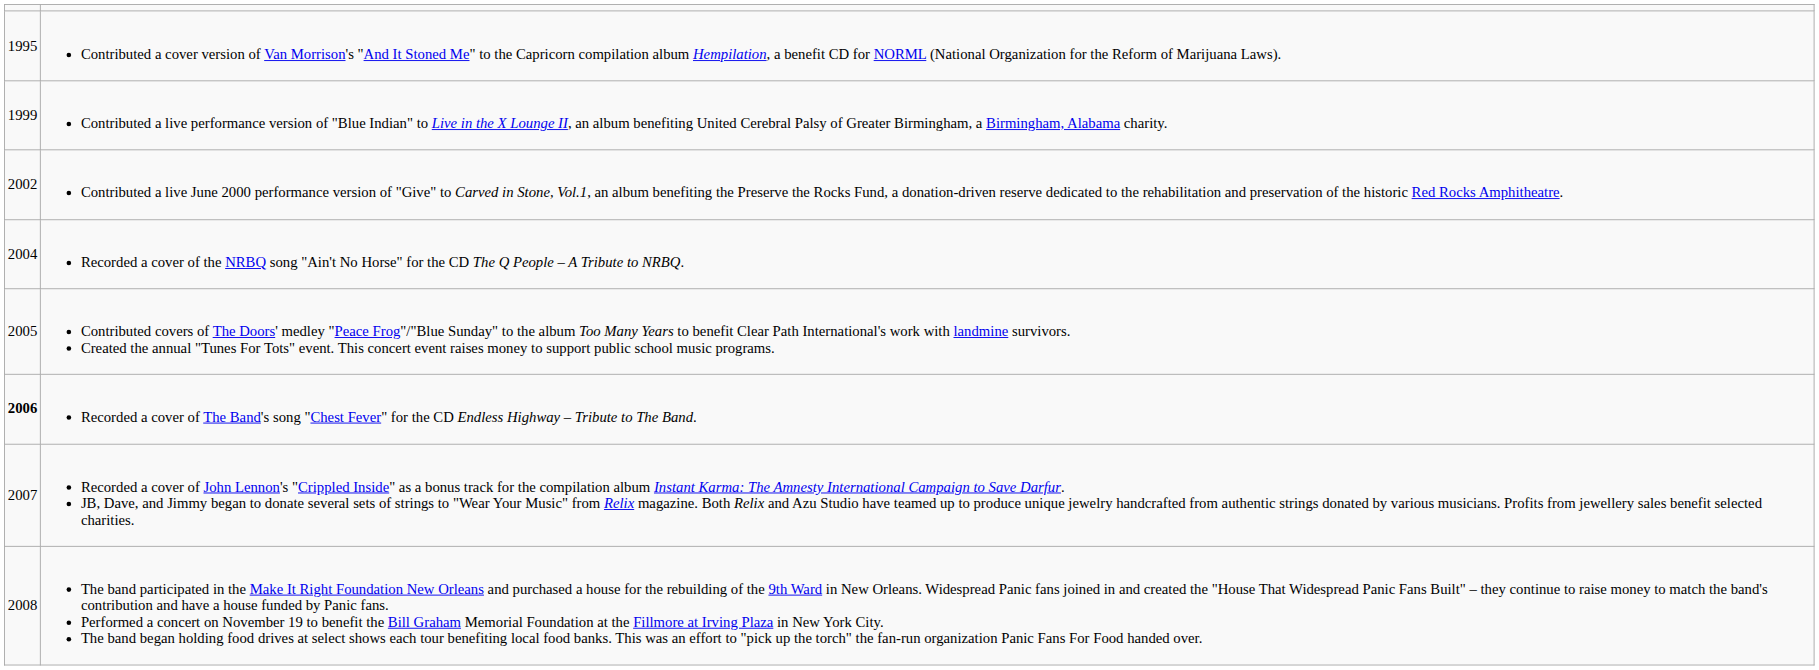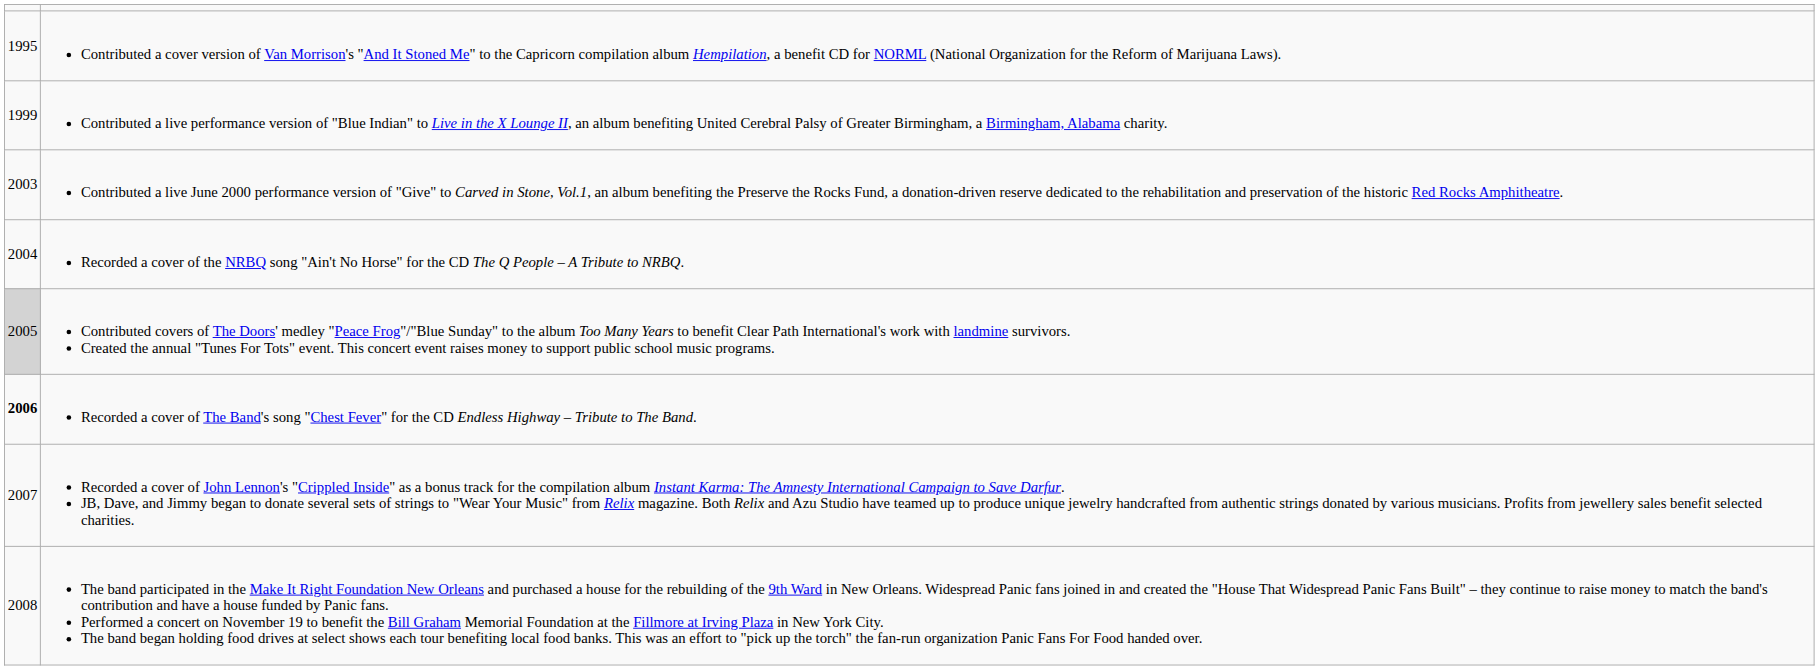(23, 184) 2002 -> (23, 184) 2003
(23, 331) no background -> (23, 331) lightgrey background
